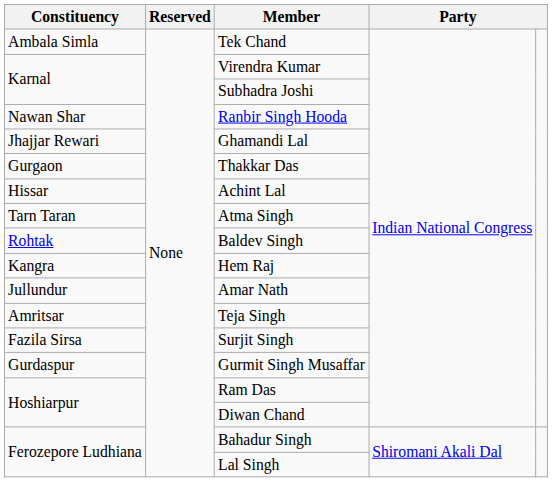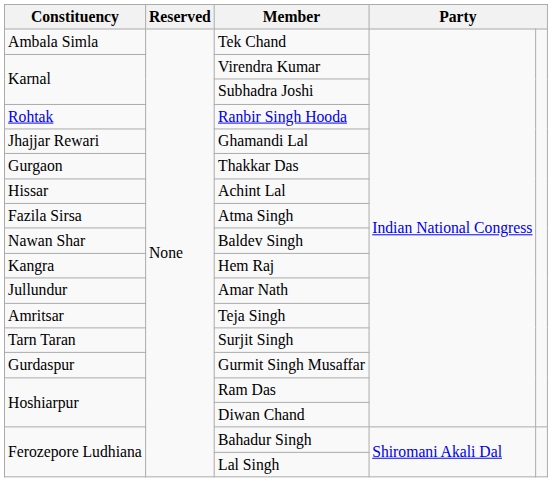(47, 116) Nawan Shar -> (31, 116) Rohtak
(42, 215) Tarn Taran -> (45, 215) Fazila Sirsa
(31, 240) Rohtak -> (47, 240) Nawan Shar
(45, 340) Fazila Sirsa -> (42, 340) Tarn Taran
